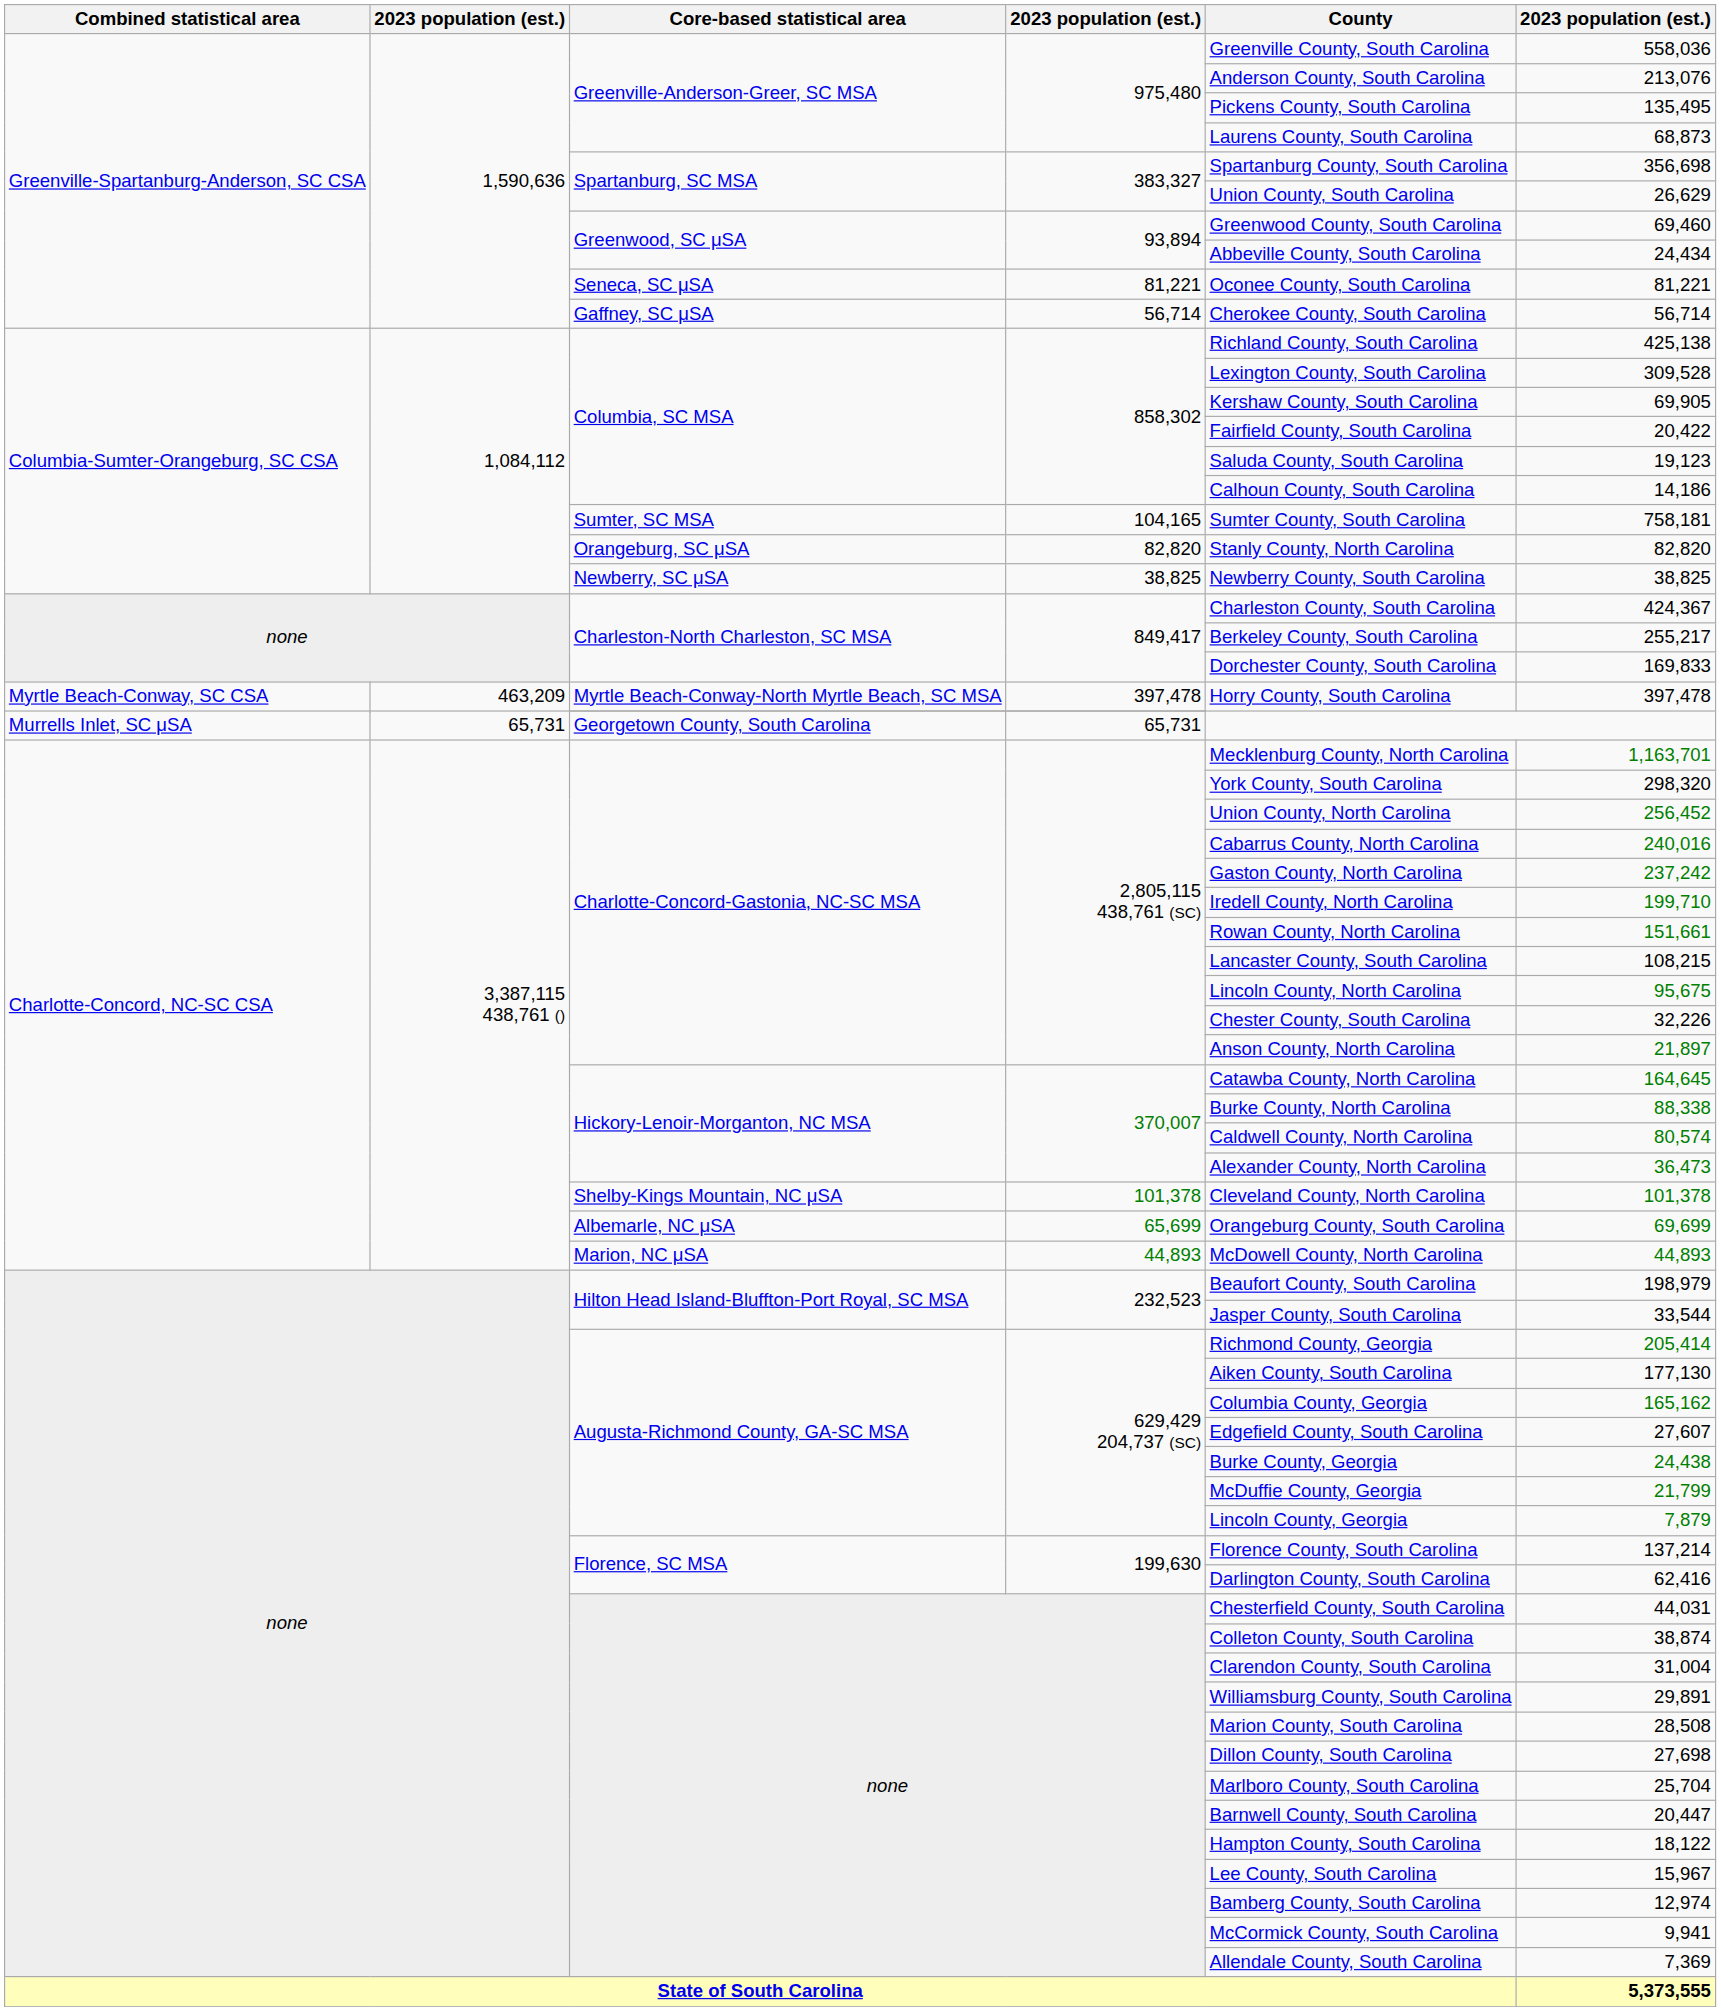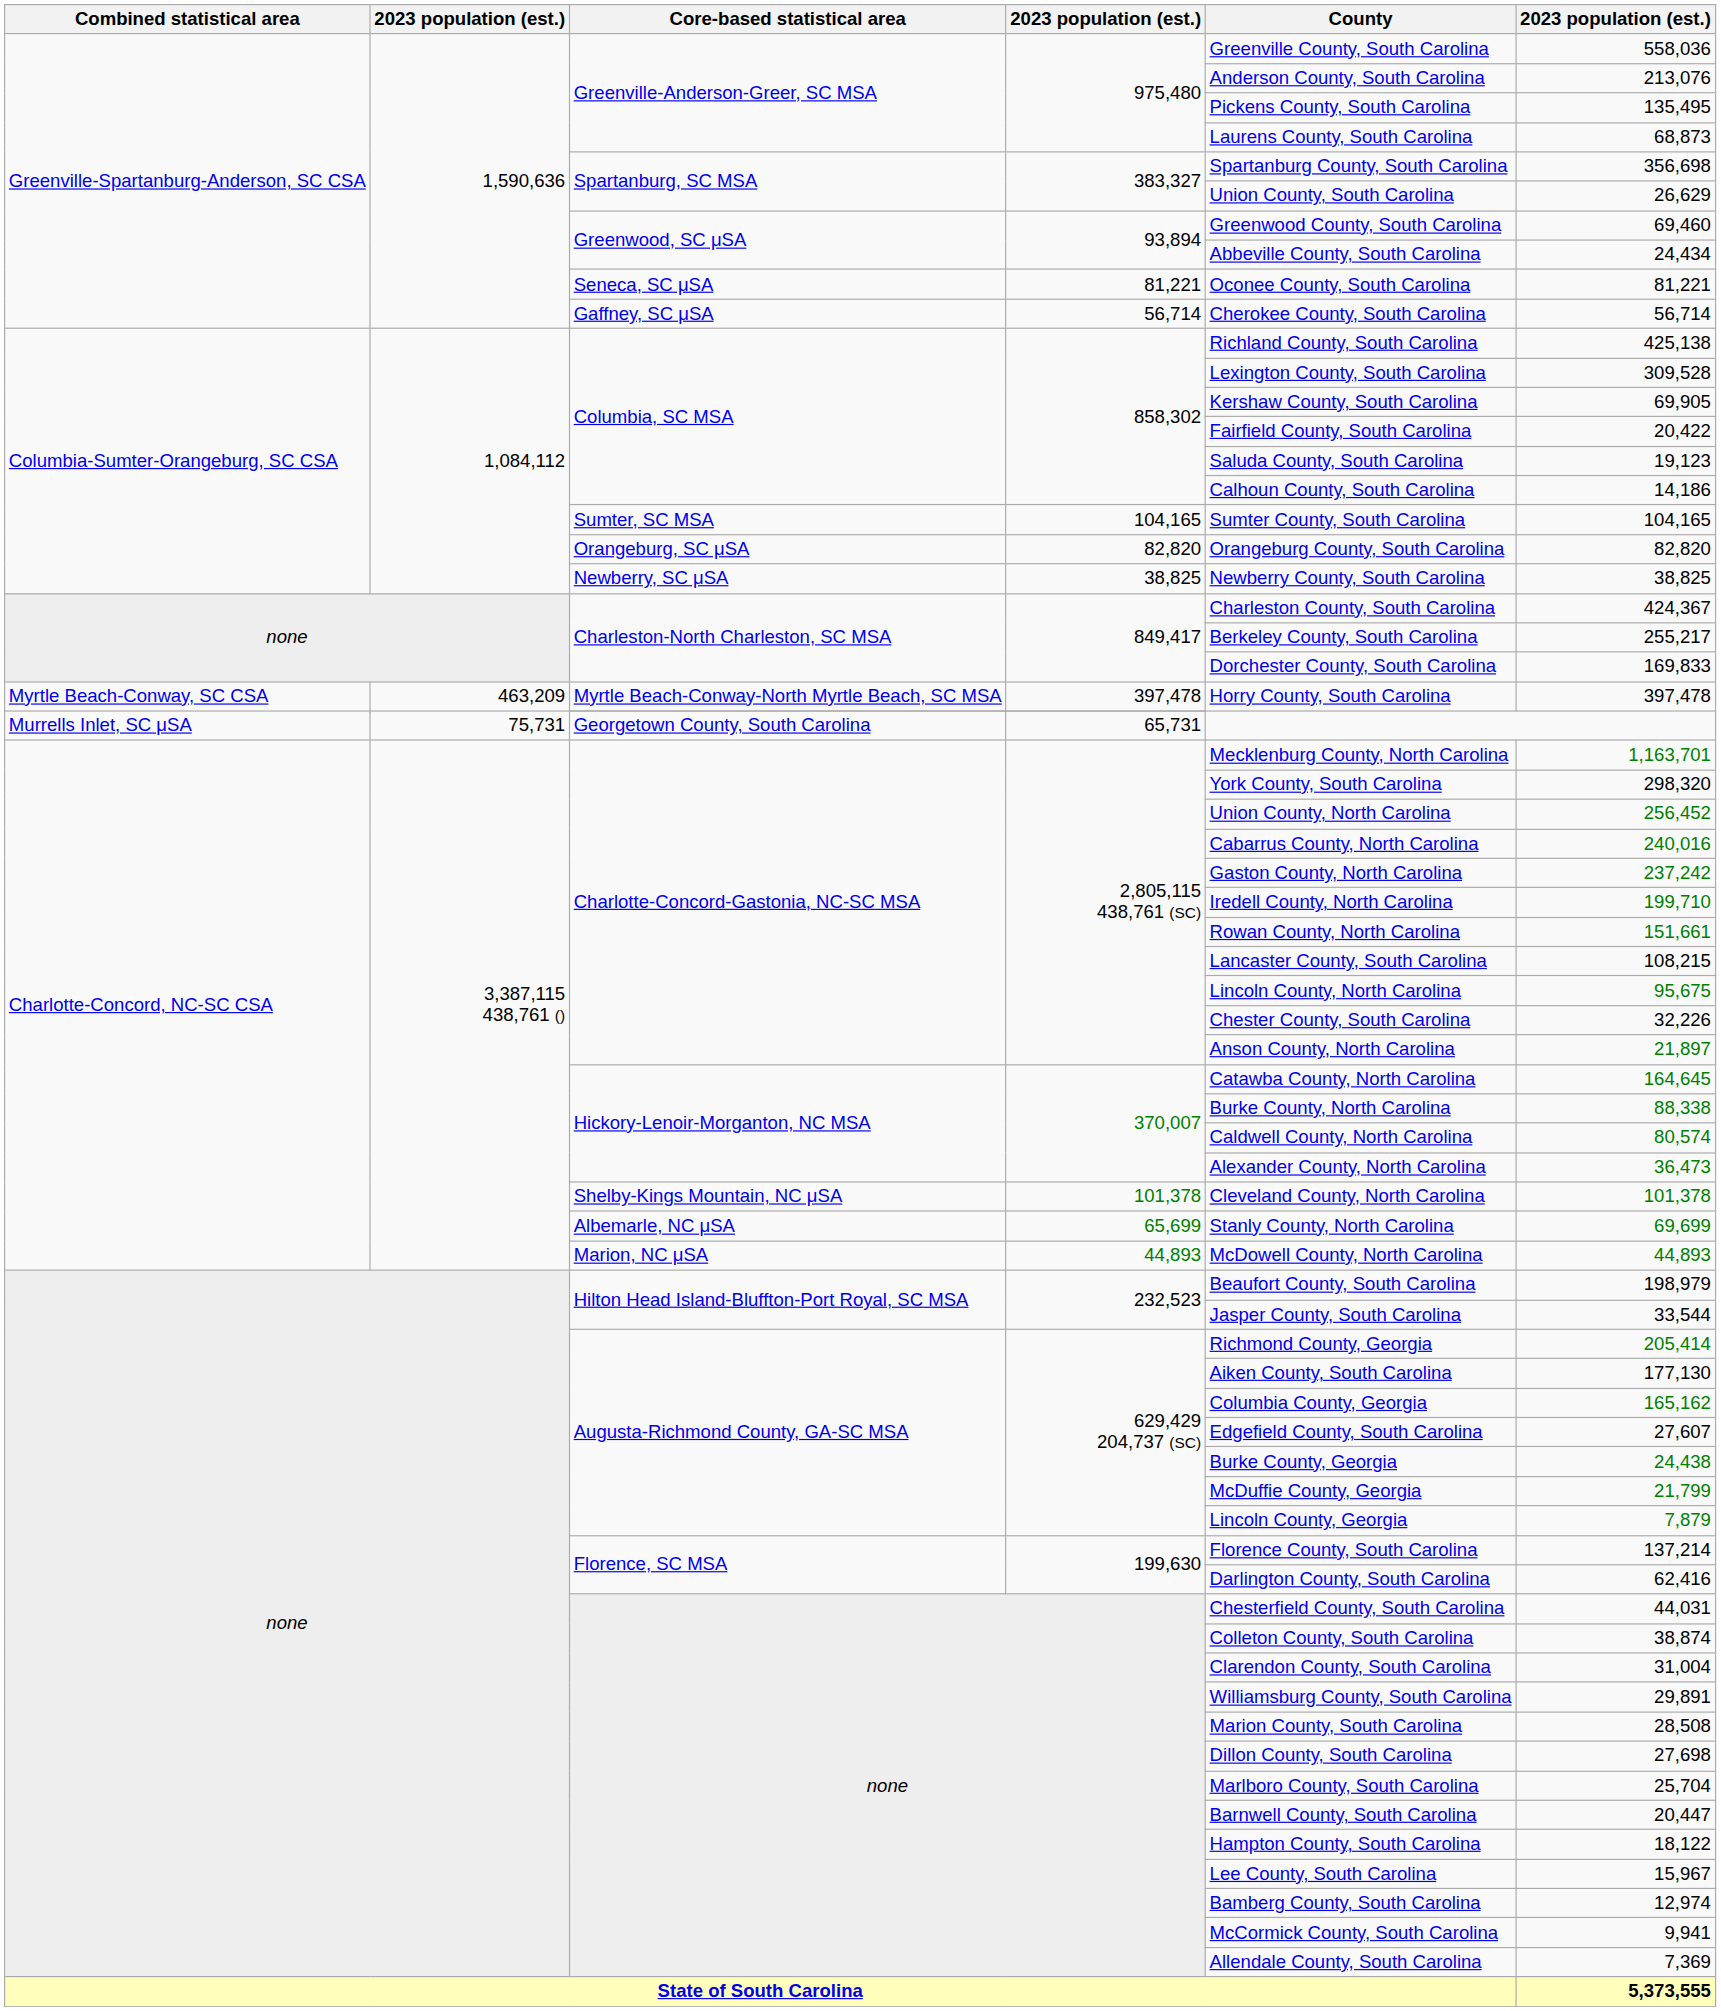(1677, 519) 758,181 -> (1677, 519) 104,165
(1332, 549) Stanly County, North Carolina -> (1357, 549) Orangeburg County, South Carolina
(537, 725) 65,731 -> (537, 725) 75,731
(1357, 1226) Orangeburg County, South Carolina -> (1332, 1226) Stanly County, North Carolina
